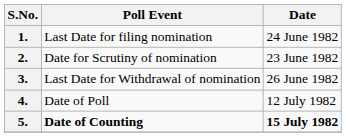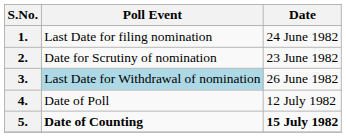(152, 79) no background -> (152, 79) lightblue background
